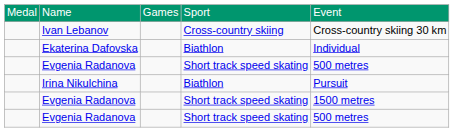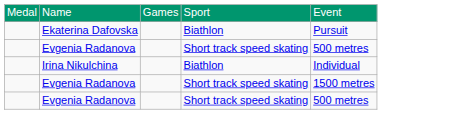- row: (75, 30)
(337, 48) Individual -> (330, 30) Pursuit
(330, 83) Pursuit -> (337, 65) Individual
